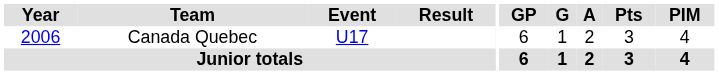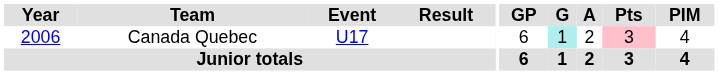(562, 37) no background -> (562, 37) paleturquoise background
(629, 37) no background -> (629, 37) pink background
